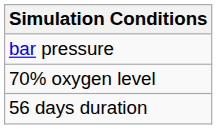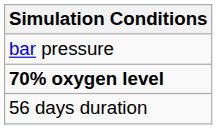(82, 78) normal -> (86, 78) bold
